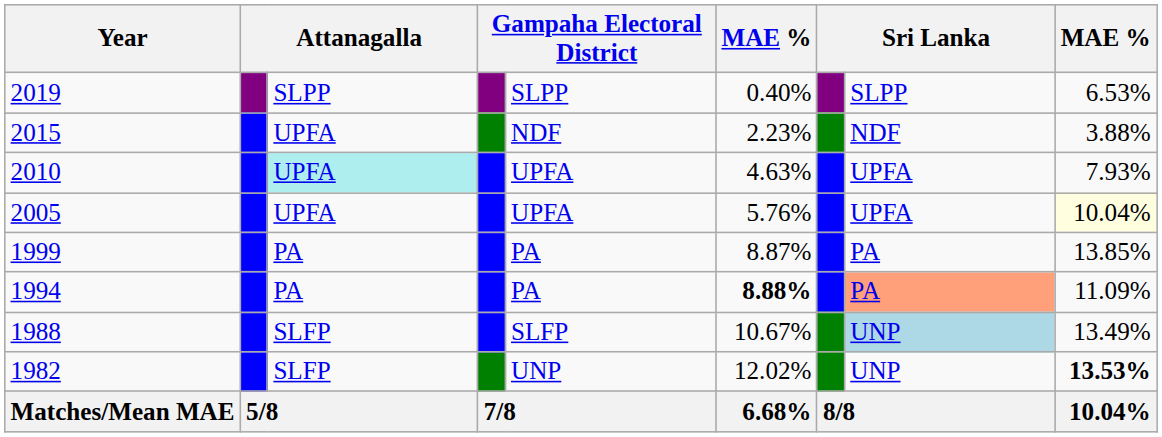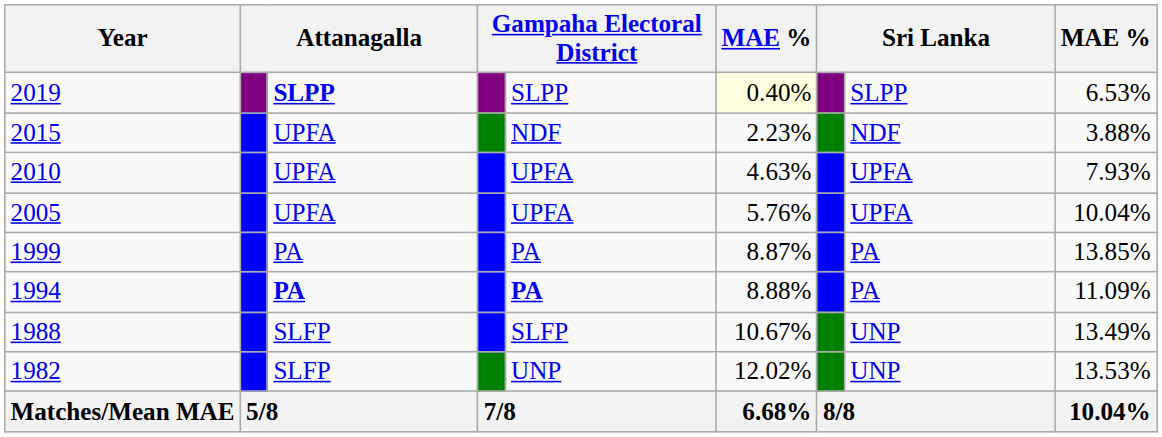(302, 92) normal -> (304, 92) bold
(779, 92) no background -> (779, 92) lightyellow background
(305, 172) paleturquoise background -> (305, 172) no background
(1112, 212) lightyellow background -> (1112, 212) no background
(288, 291) normal -> (289, 291) bold
(526, 291) normal -> (527, 291) bold
(777, 291) bold -> (779, 291) normal
(865, 291) lightsalmon background -> (865, 291) no background
(875, 331) lightblue background -> (875, 331) no background
(1110, 371) bold -> (1112, 371) normal
